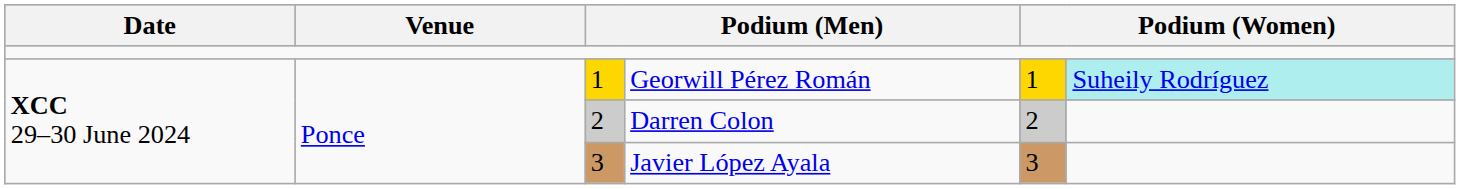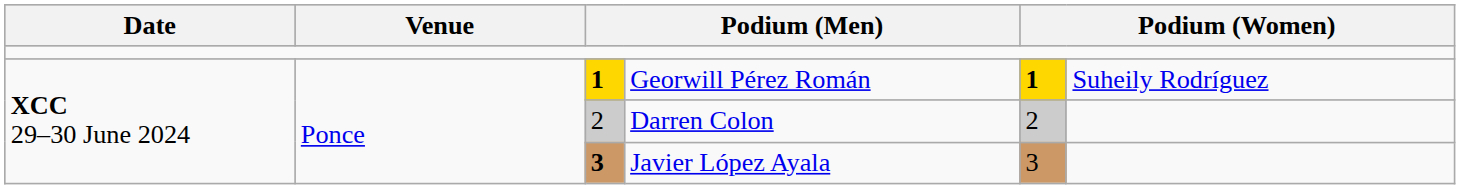(597, 79) normal -> (597, 79) bold
(1032, 79) normal -> (1032, 79) bold
(1170, 79) paleturquoise background -> (1170, 79) no background
(597, 162) normal -> (597, 162) bold
